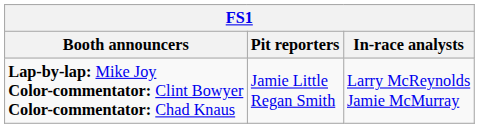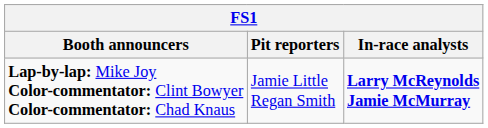(409, 90) normal -> (413, 90) bold
